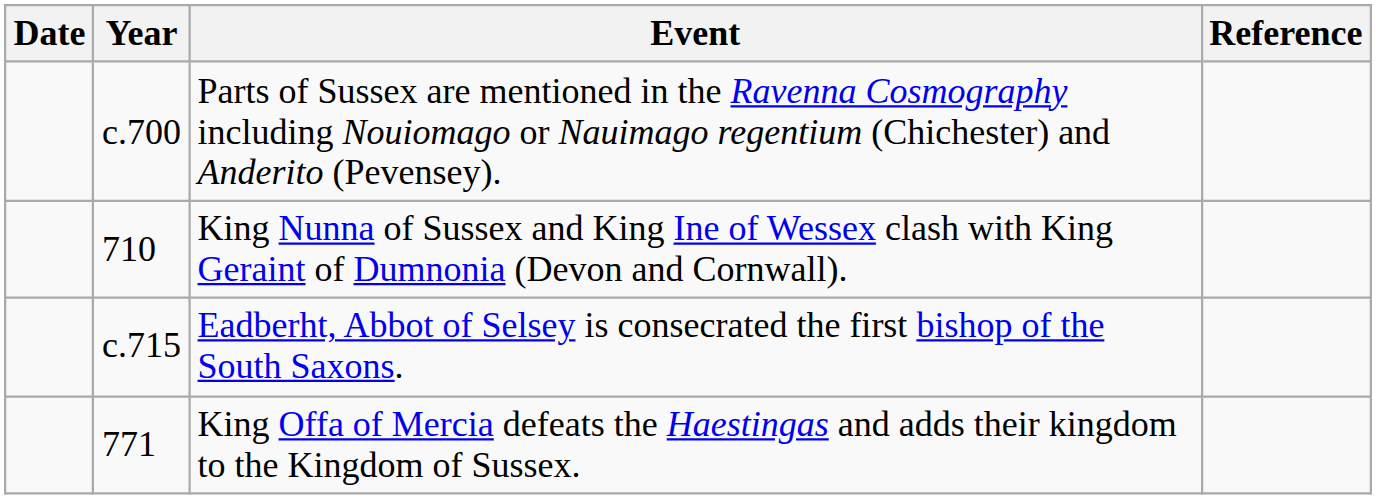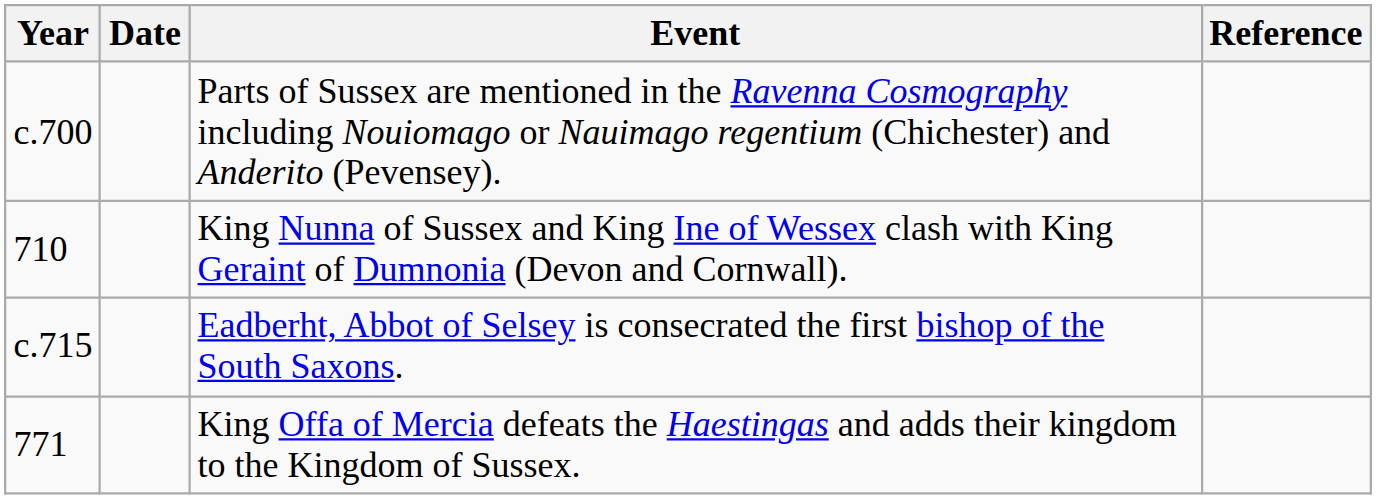columns swapped: (141, 33) <-> (49, 33)
